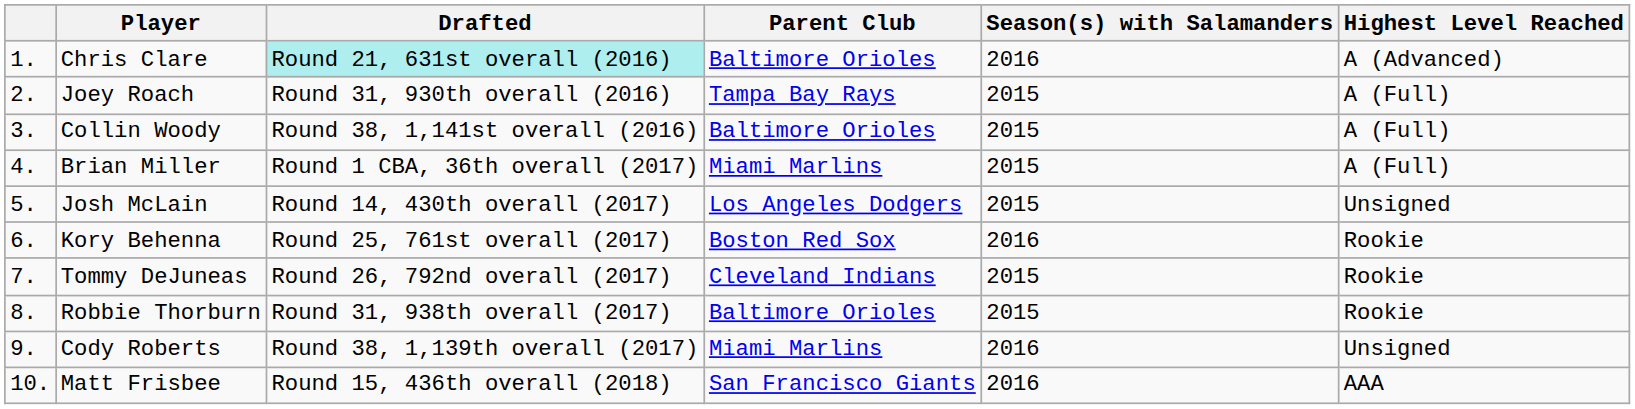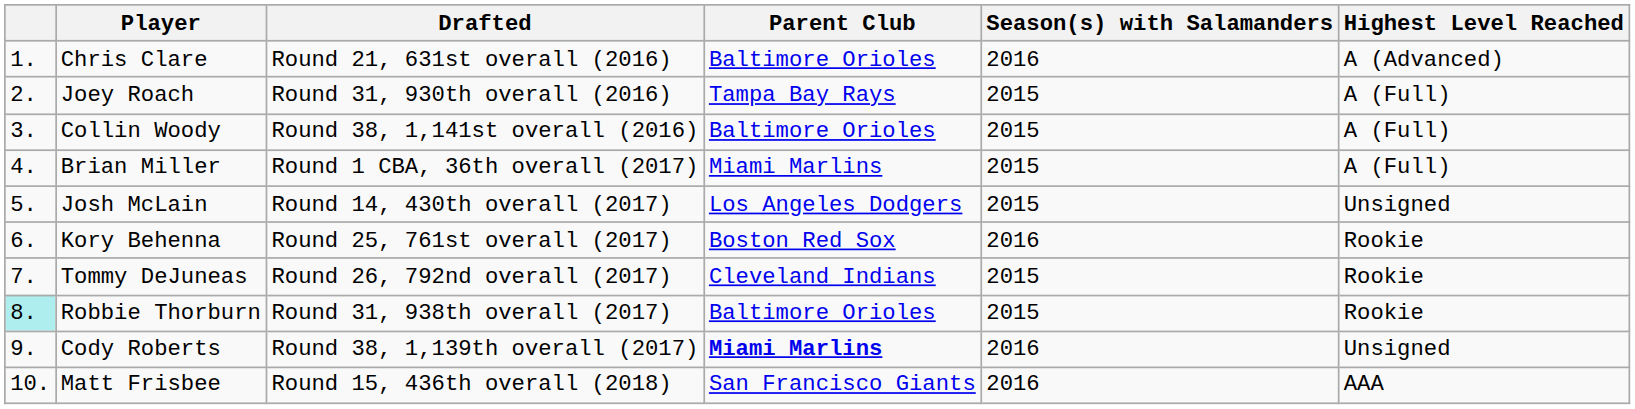(472, 59) paleturquoise background -> (472, 59) no background
(23, 313) no background -> (23, 313) paleturquoise background
(796, 349) normal -> (796, 349) bold
